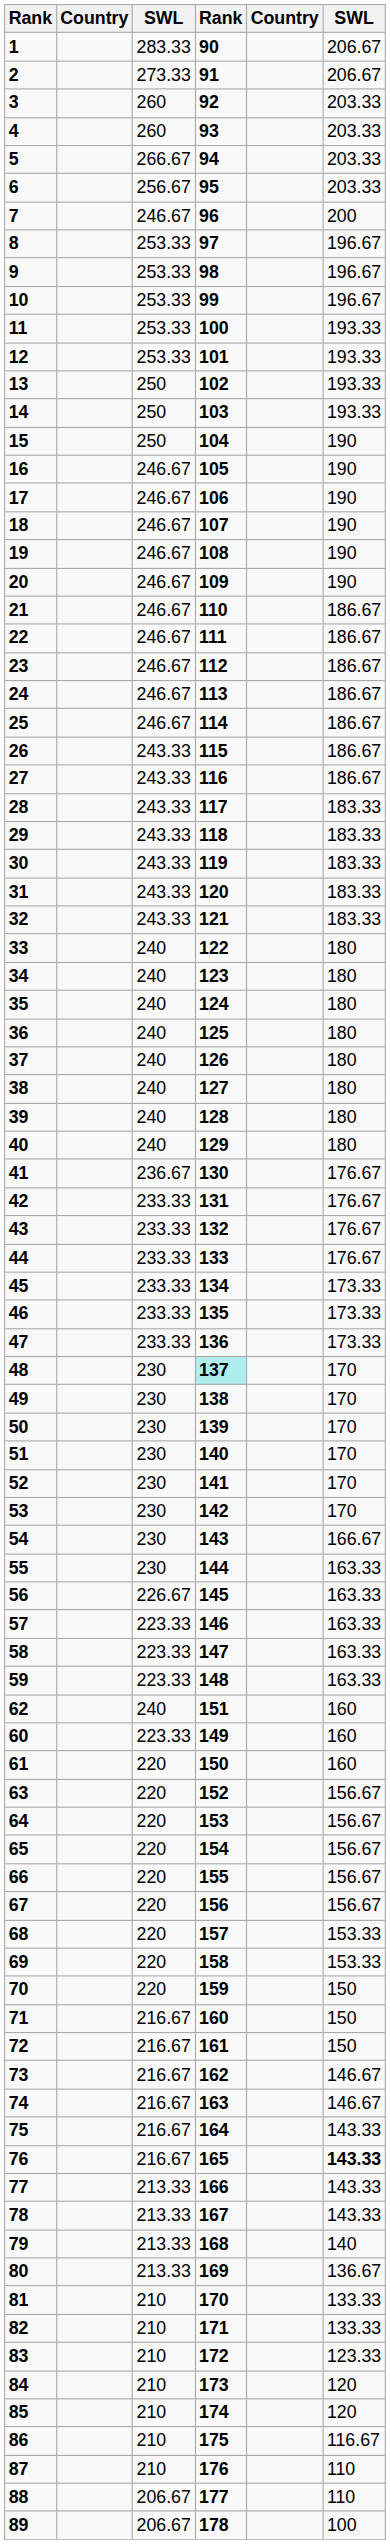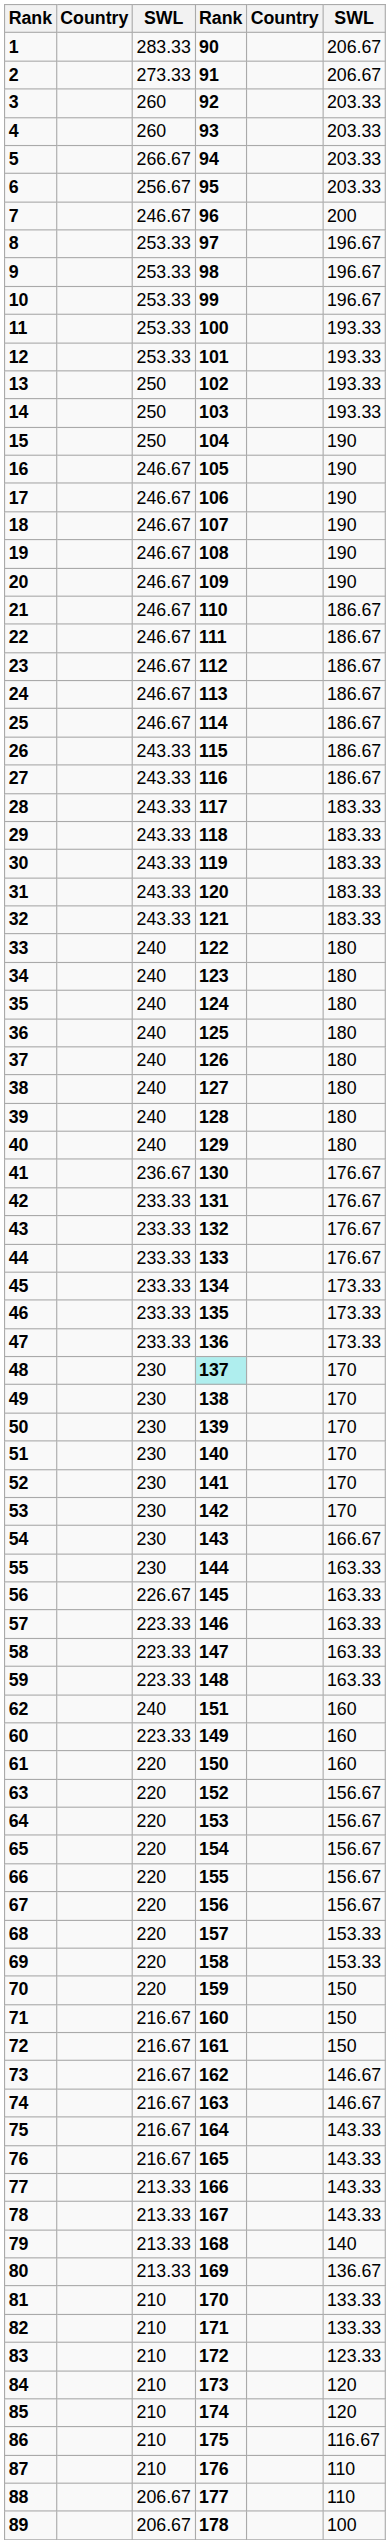(354, 2159) bold -> (354, 2159) normal
